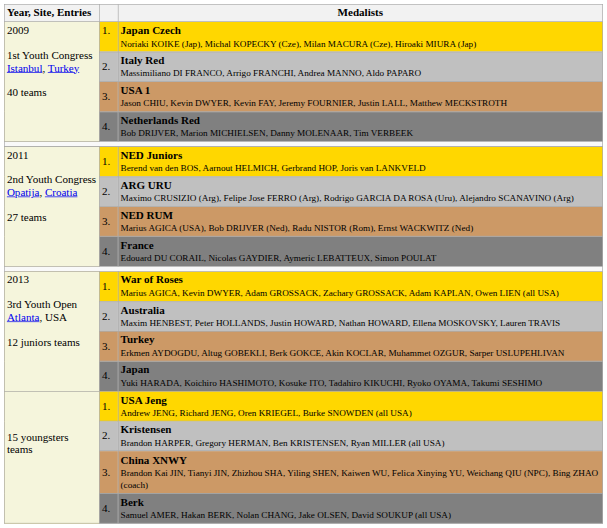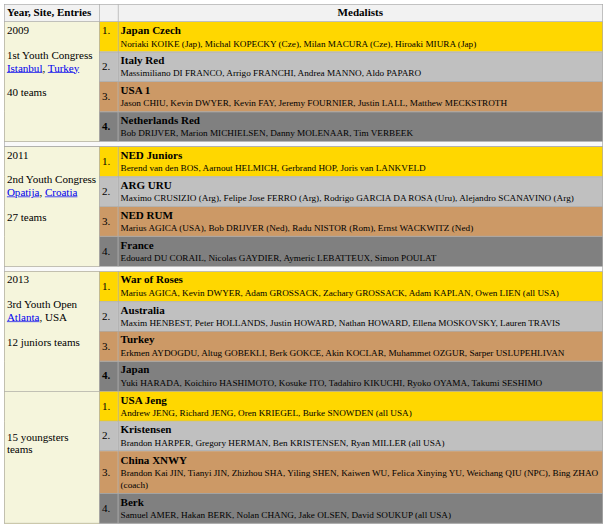(106, 126) normal -> (106, 126) bold
(106, 376) normal -> (106, 376) bold
